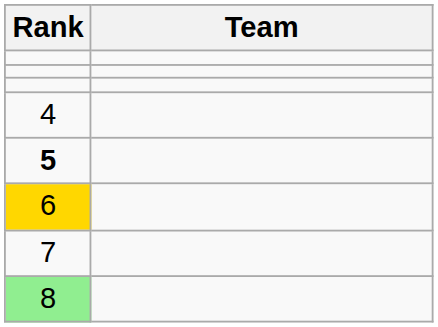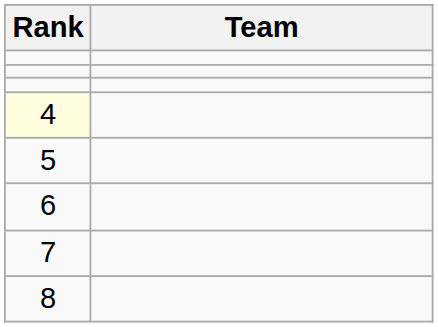(48, 114) no background -> (48, 114) lightyellow background
(48, 160) bold -> (48, 160) normal
(48, 206) gold background -> (48, 206) no background
(48, 298) lightgreen background -> (48, 298) no background
